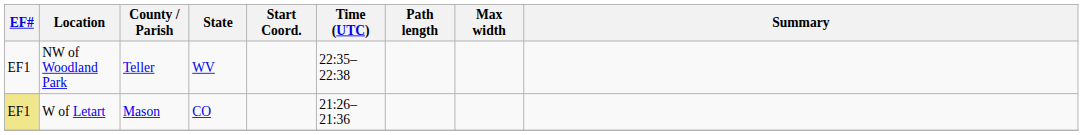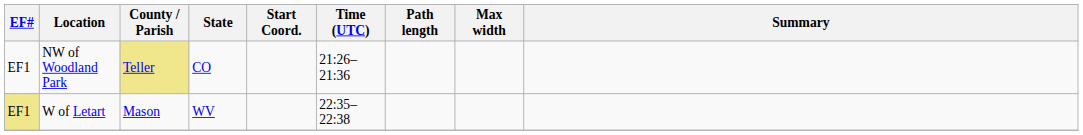(139, 67) no background -> (139, 67) khaki background
(204, 67) WV -> (202, 67) CO
(338, 67) 22:35–22:38 -> (338, 67) 21:26–21:36
(202, 111) CO -> (204, 111) WV
(338, 111) 21:26–21:36 -> (338, 111) 22:35–22:38
